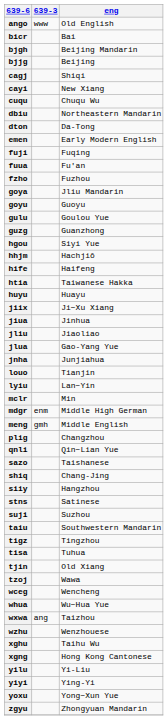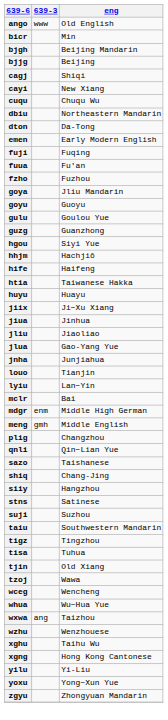(68, 37) Bai -> (68, 37) Min
(68, 398) Min -> (68, 398) Bai
- row: (18, 683)
